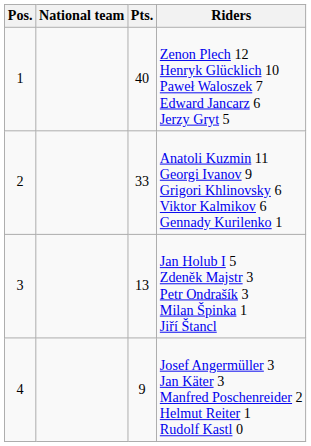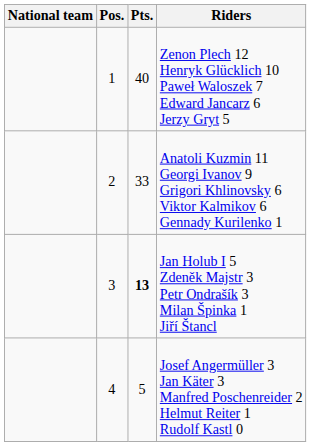columns swapped: (20, 15) <-> (82, 15)
(142, 285) normal -> (142, 285) bold
(142, 389) 9 -> (142, 389) 5
